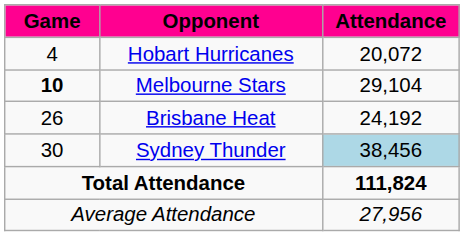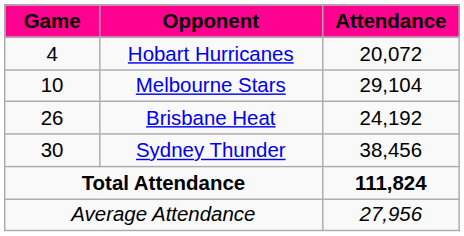(52, 86) bold -> (52, 86) normal
(391, 150) lightblue background -> (391, 150) no background
